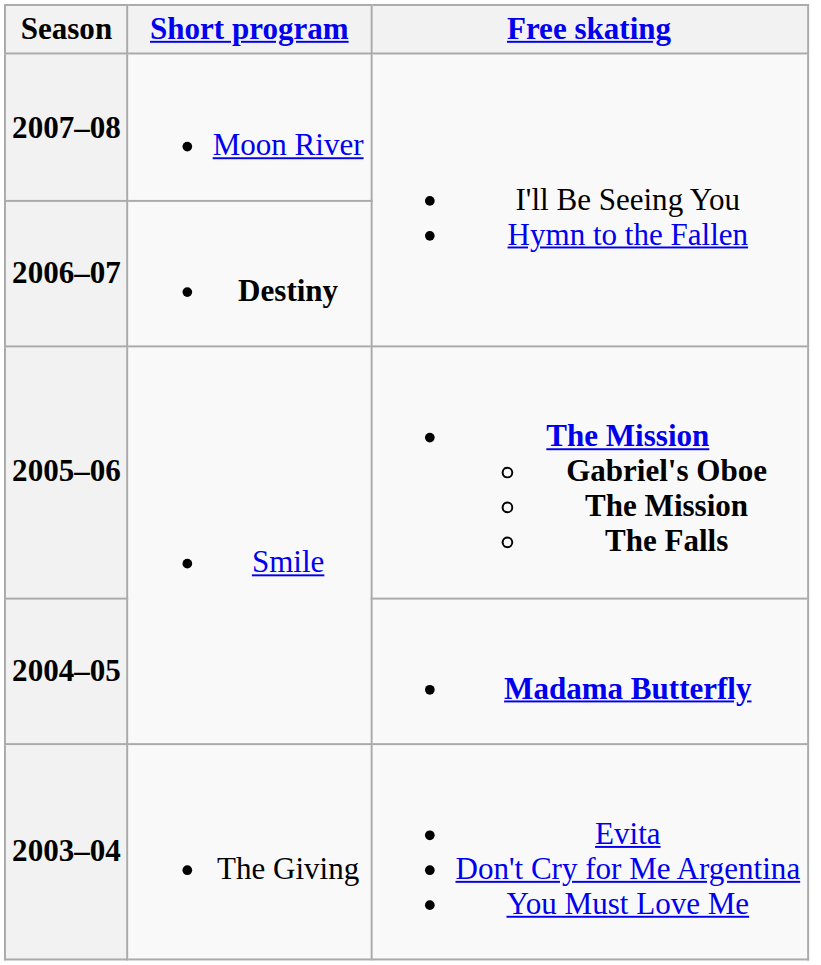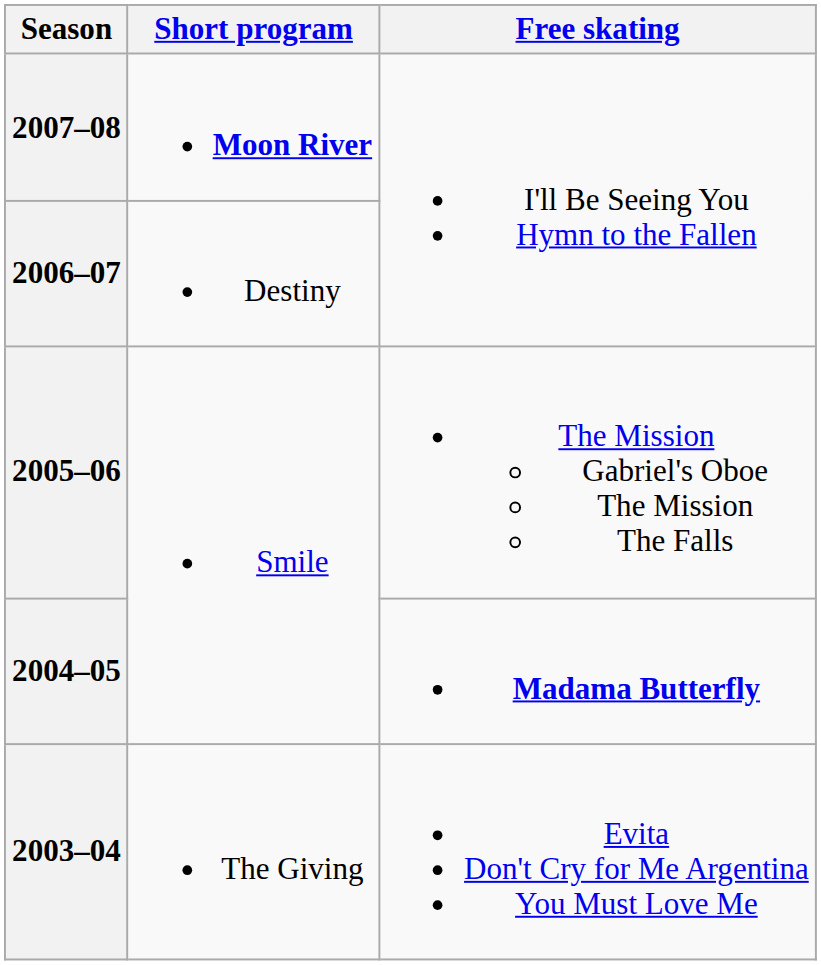(249, 145) normal -> (254, 145) bold
(249, 291) bold -> (254, 291) normal
(589, 490) bold -> (598, 490) normal
